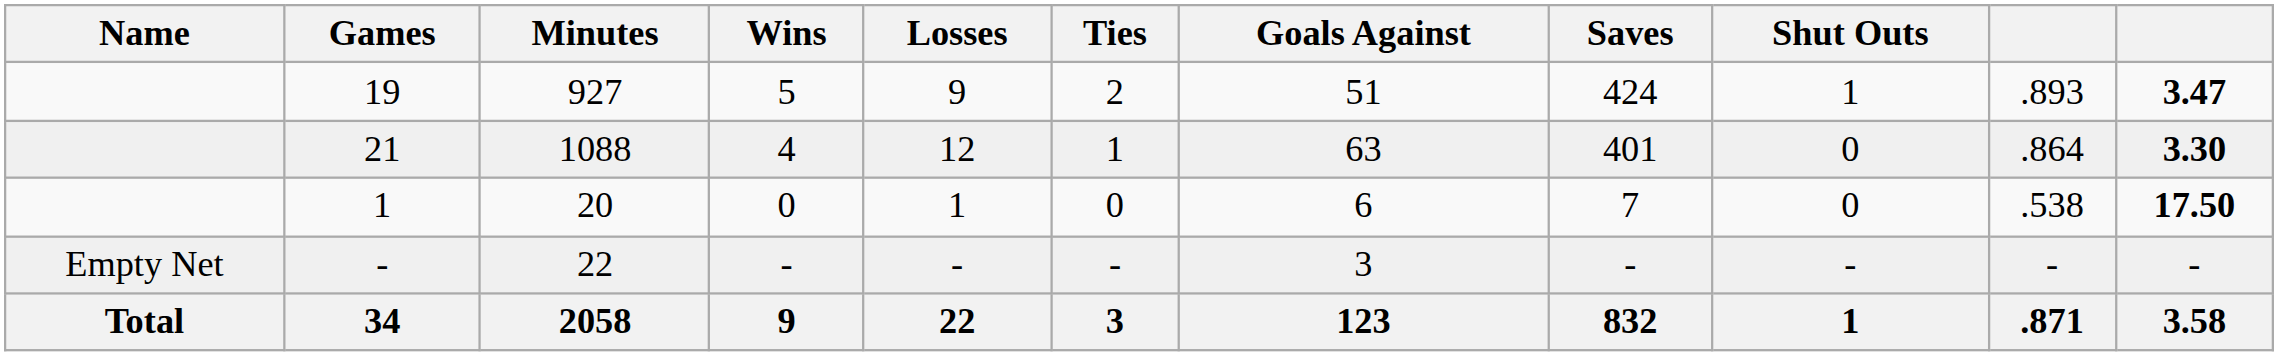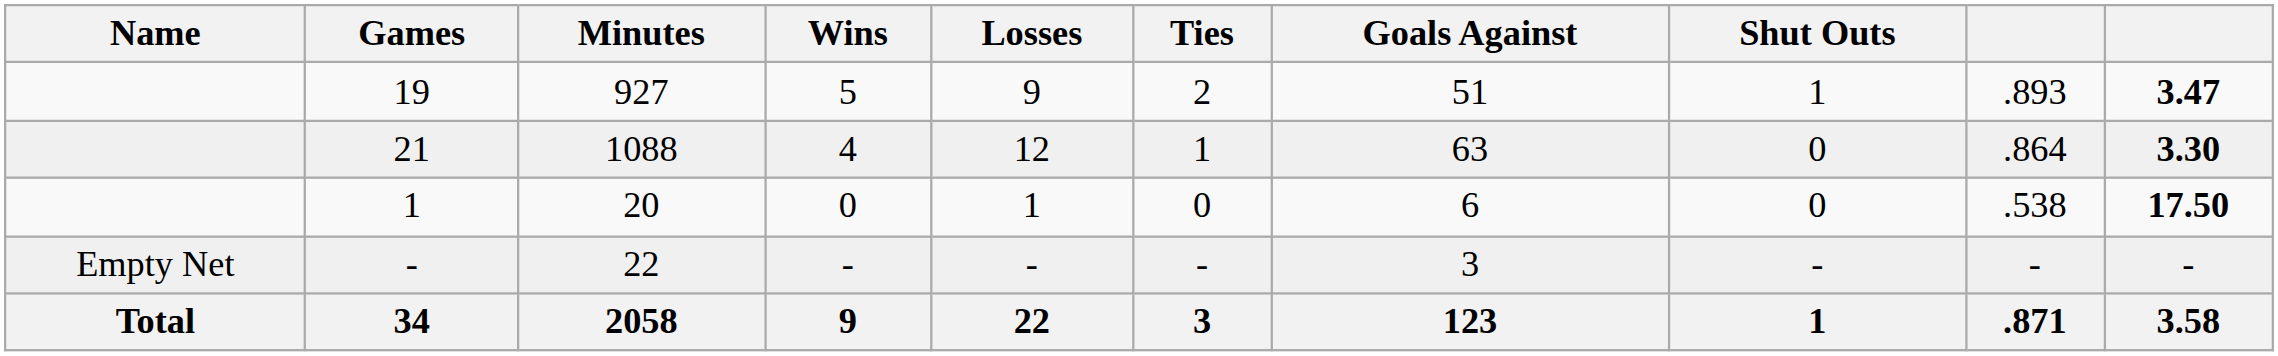- column: (1630, 33)
